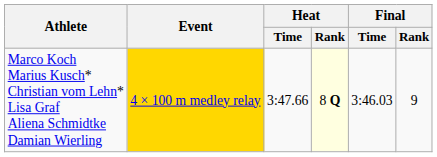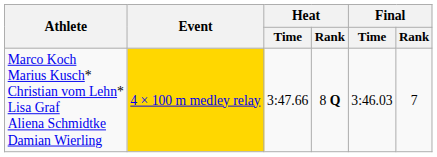(330, 100) lightyellow background -> (330, 100) no background
(414, 100) 9 -> (414, 100) 7
